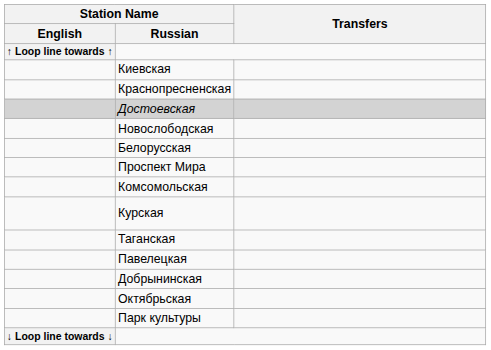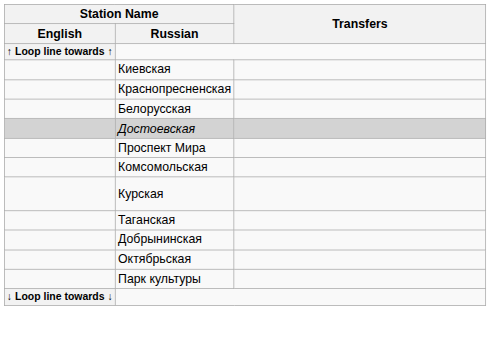rows swapped: (154, 148) <-> (157, 108)
- row: (166, 128)
- row: (152, 259)
